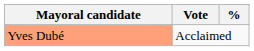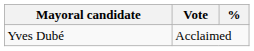(36, 35) lightsalmon background -> (36, 35) no background
